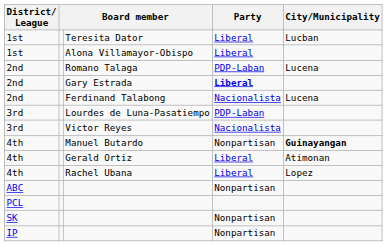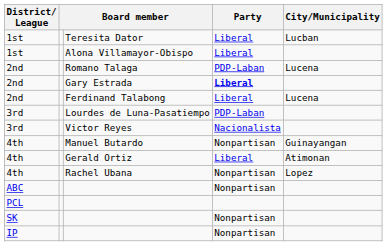(248, 98) Nacionalista -> (234, 98) Liberal
(316, 143) bold -> (316, 143) normal
(234, 173) Liberal -> (245, 173) Nonpartisan
